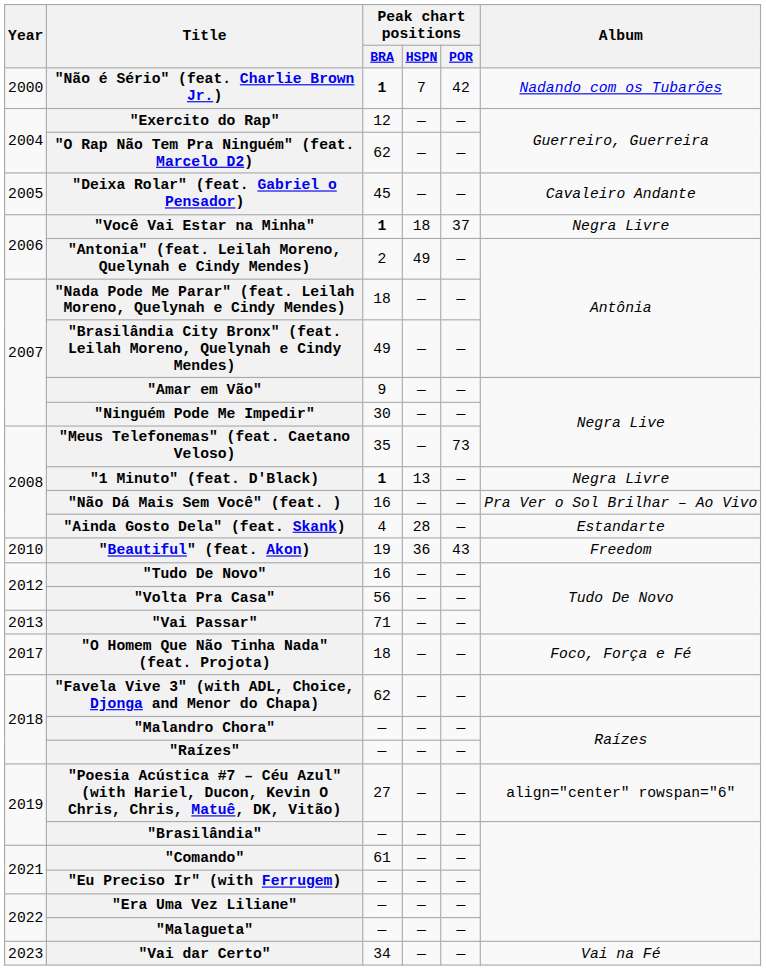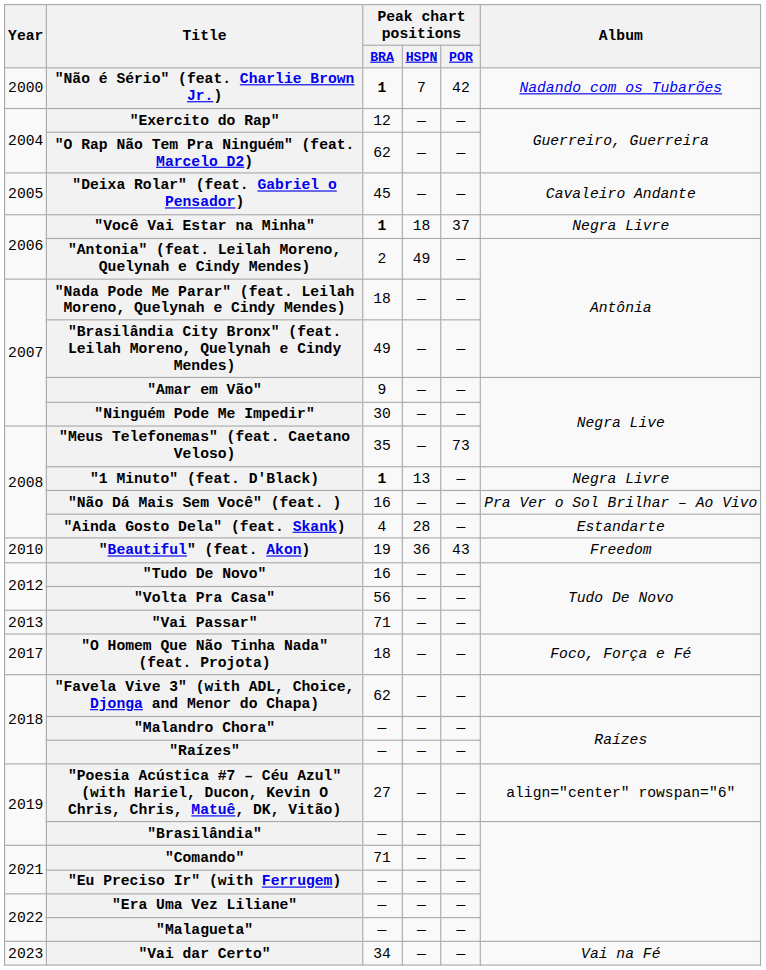(382, 858) 61 -> (382, 858) 71
